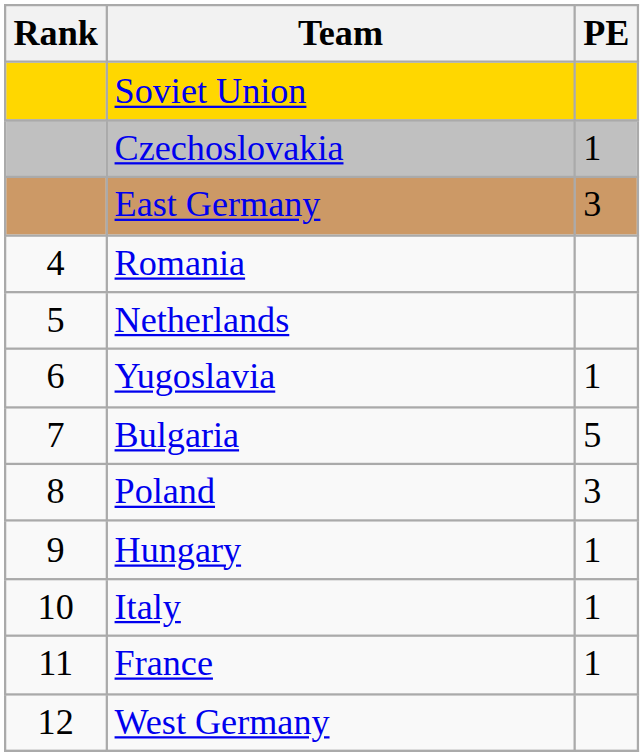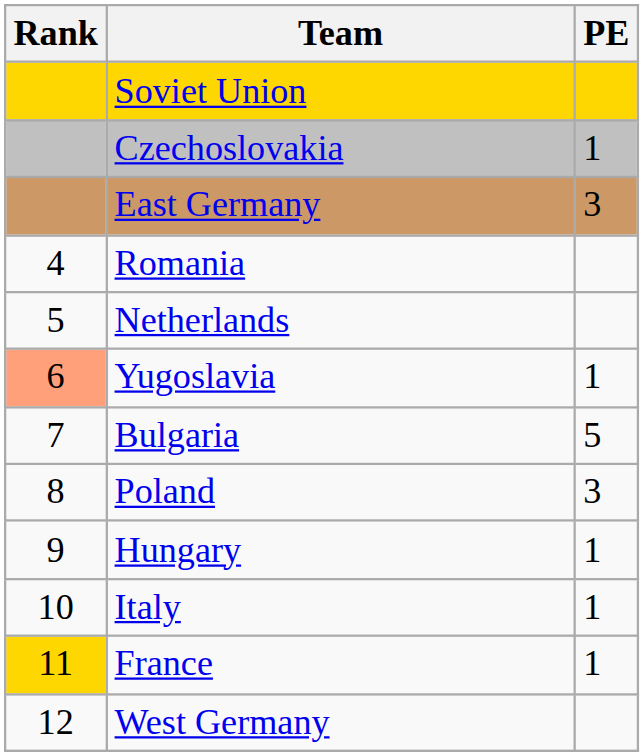(56, 377) no background -> (56, 377) lightsalmon background
(56, 663) no background -> (56, 663) gold background
